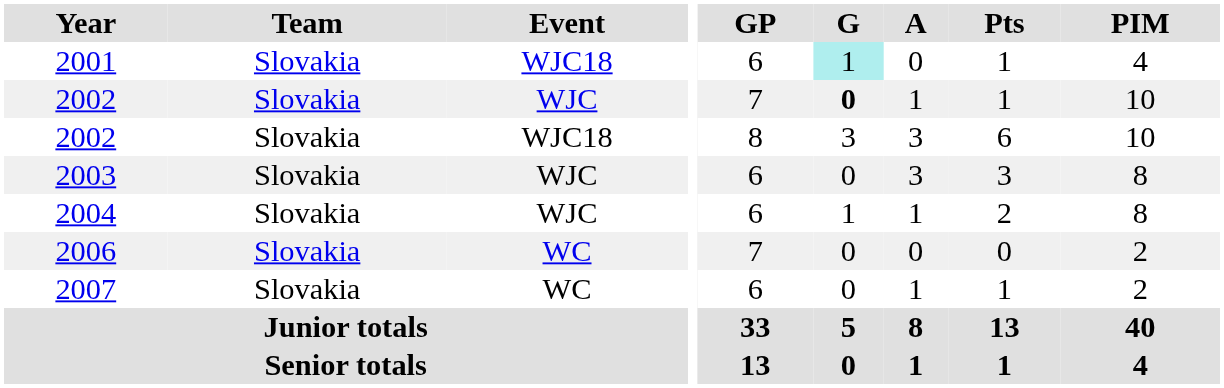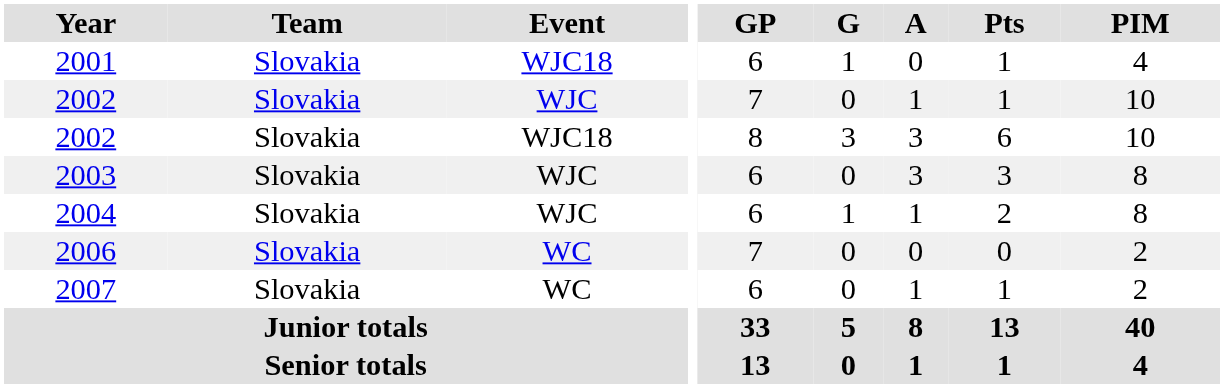(848, 60) paleturquoise background -> (848, 60) no background
(848, 98) bold -> (848, 98) normal
